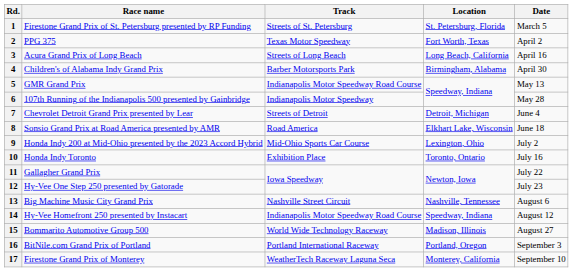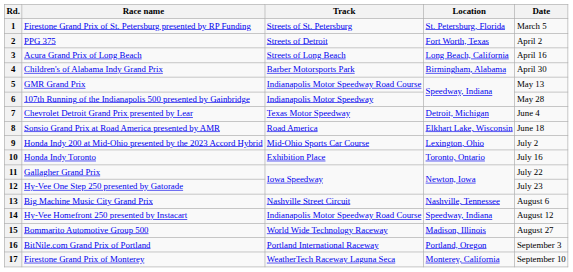(308, 40) Texas Motor Speedway -> (297, 40) Streets of Detroit
(297, 113) Streets of Detroit -> (308, 113) Texas Motor Speedway
